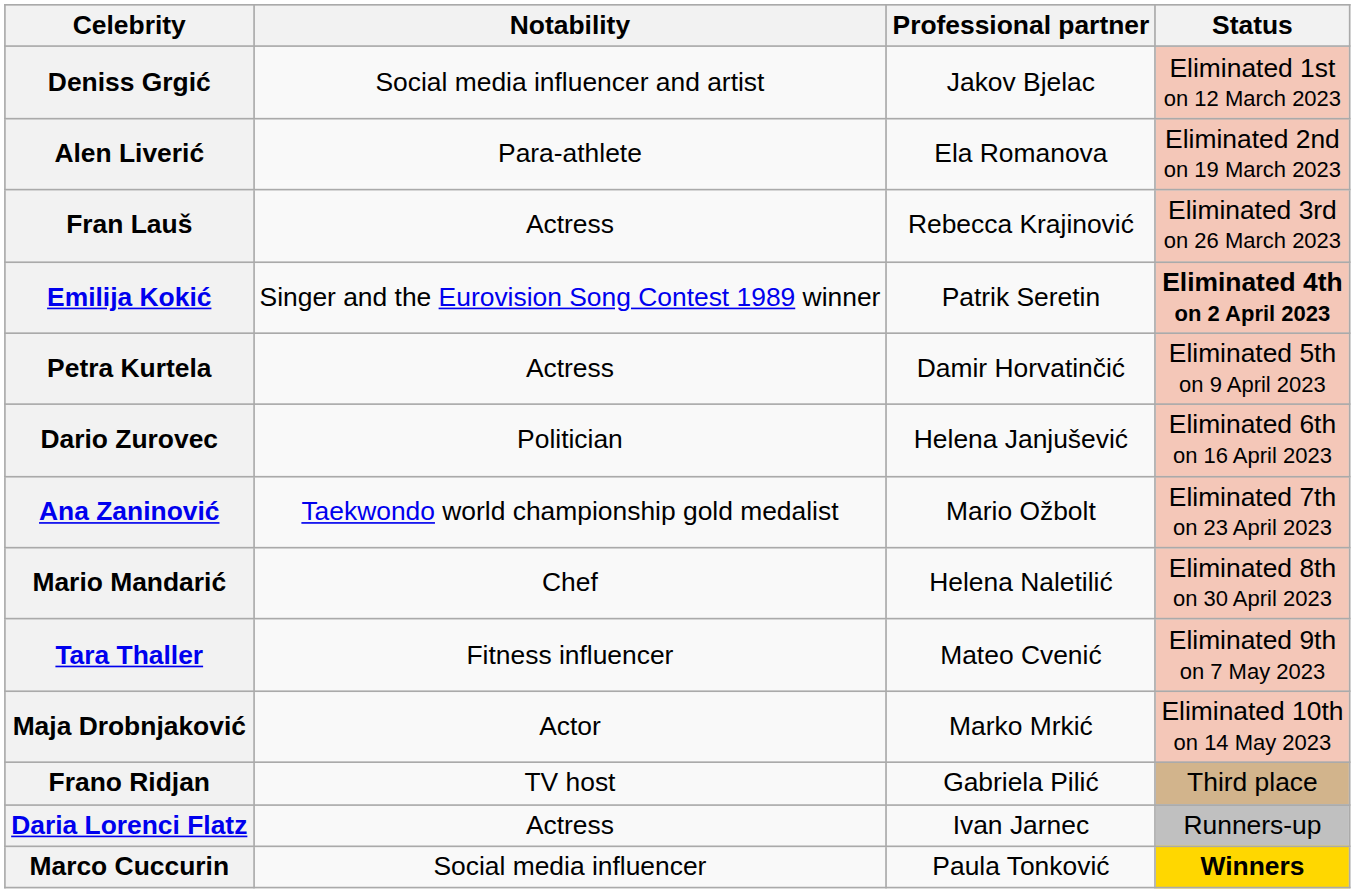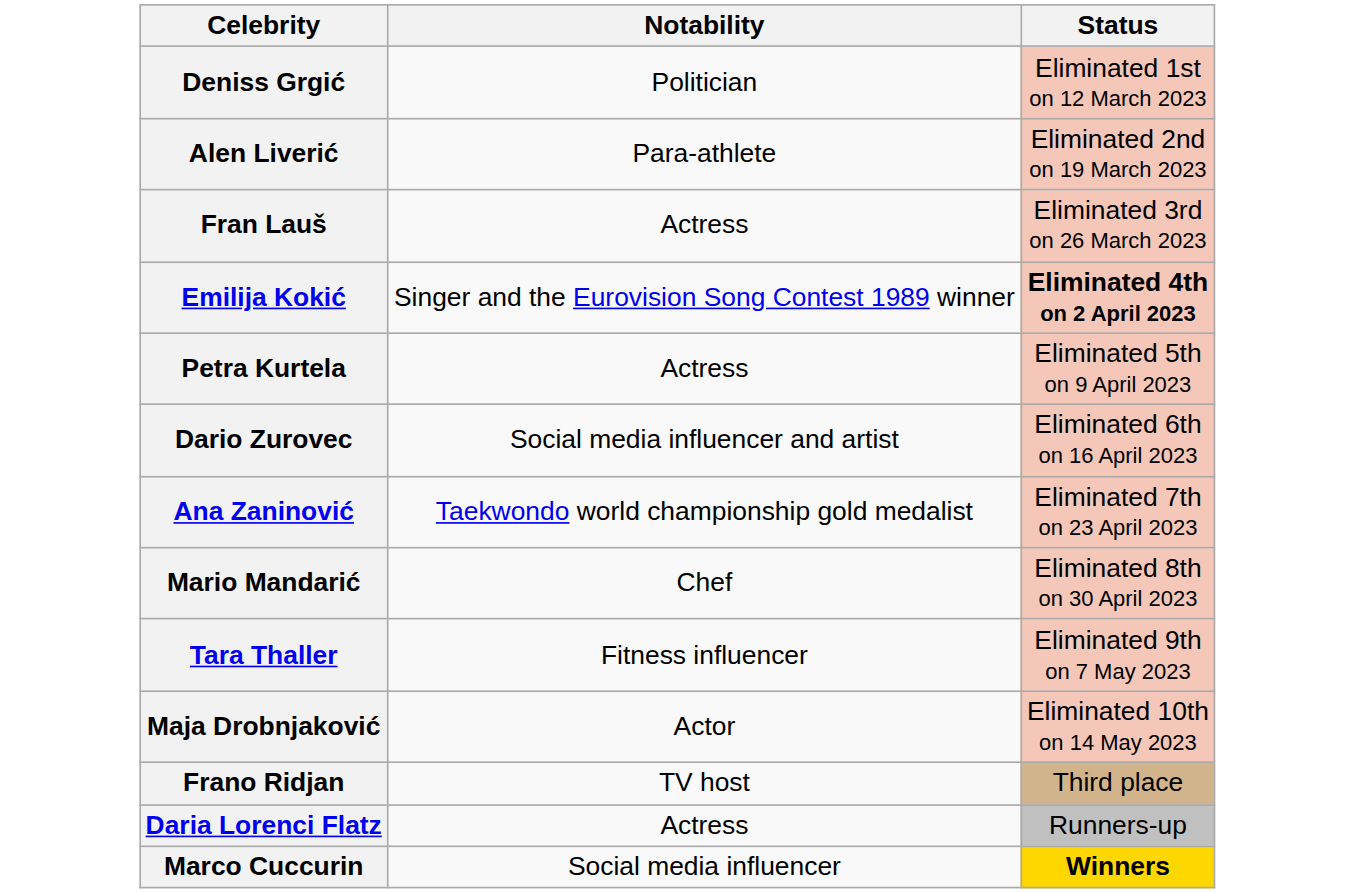- column: (1021, 25)
(570, 82) Social media influencer and artist -> (704, 82) Politician
(570, 439) Politician -> (704, 439) Social media influencer and artist
